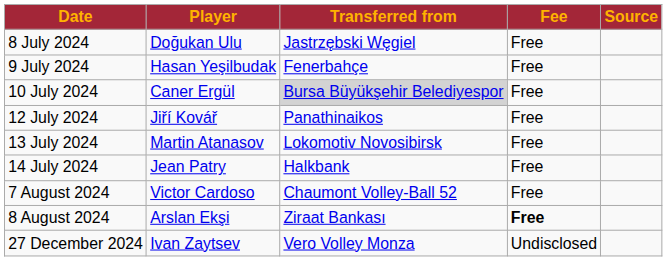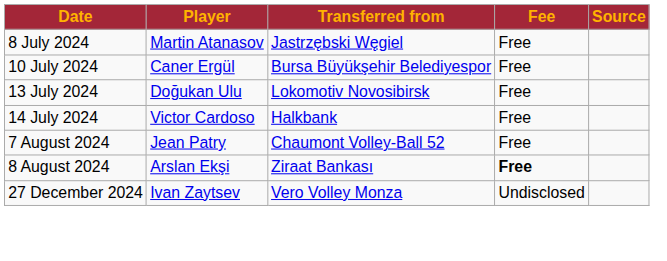(196, 42) Doğukan Ulu -> (207, 42) Martin Atanasov
- row: (49, 67)
(393, 92) lightgrey background -> (381, 67) no background
- row: (53, 117)
(207, 142) Martin Atanasov -> (196, 92) Doğukan Ulu
(188, 167) Jean Patry -> (202, 117) Victor Cardoso
(202, 192) Victor Cardoso -> (188, 142) Jean Patry
